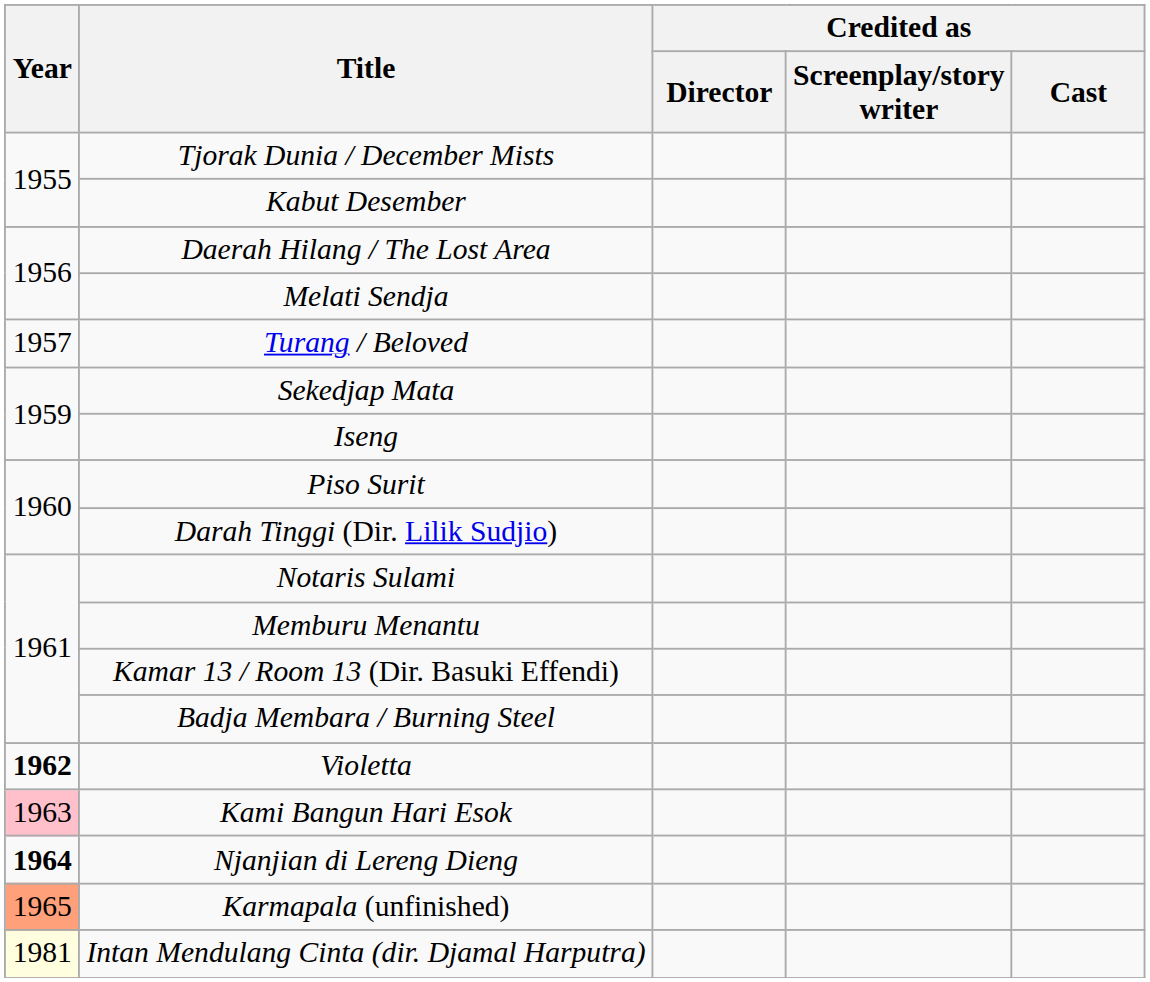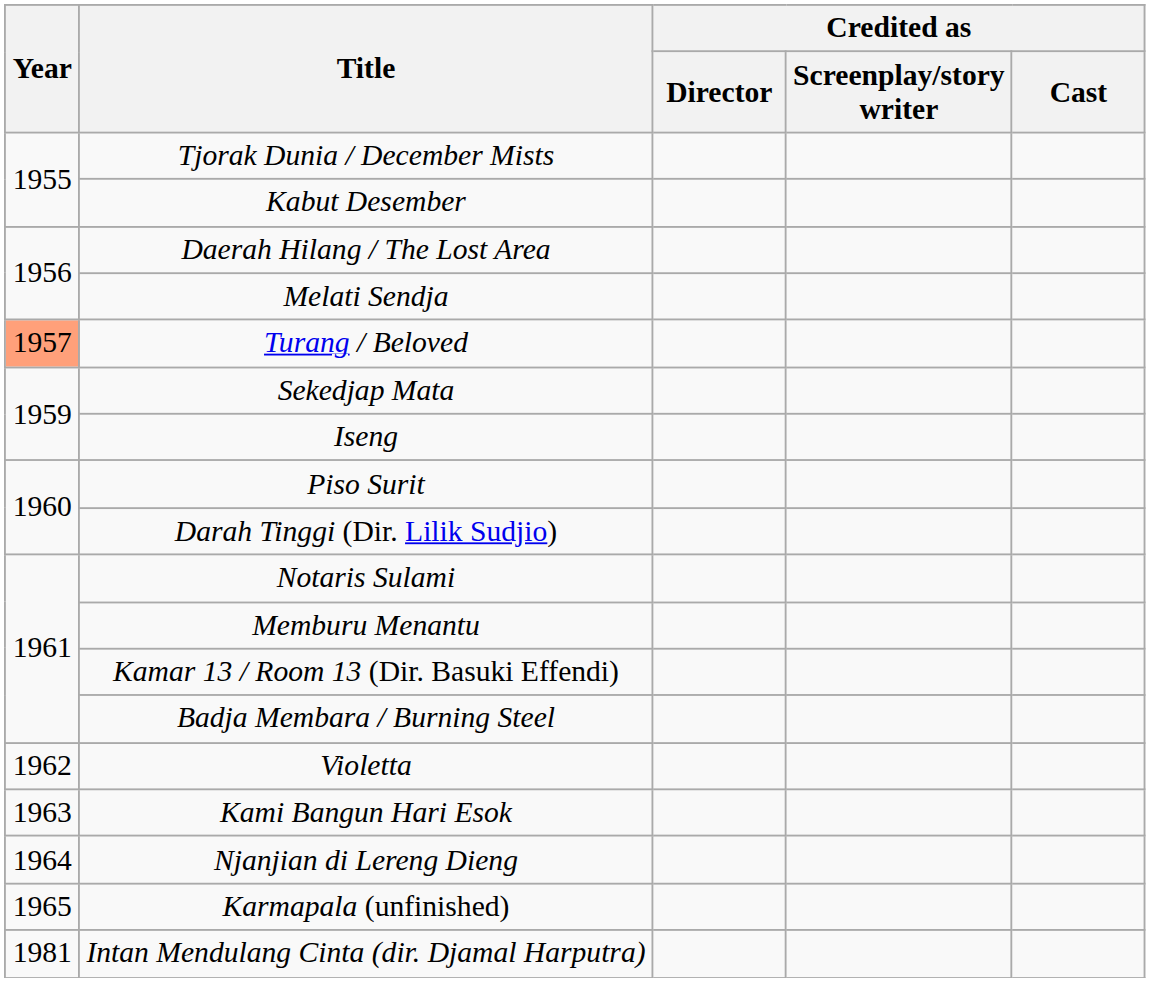(42, 342) no background -> (42, 342) lightsalmon background
(42, 765) bold -> (42, 765) normal
(42, 812) pink background -> (42, 812) no background
(42, 859) bold -> (42, 859) normal
(42, 906) lightsalmon background -> (42, 906) no background
(42, 953) lightyellow background -> (42, 953) no background
